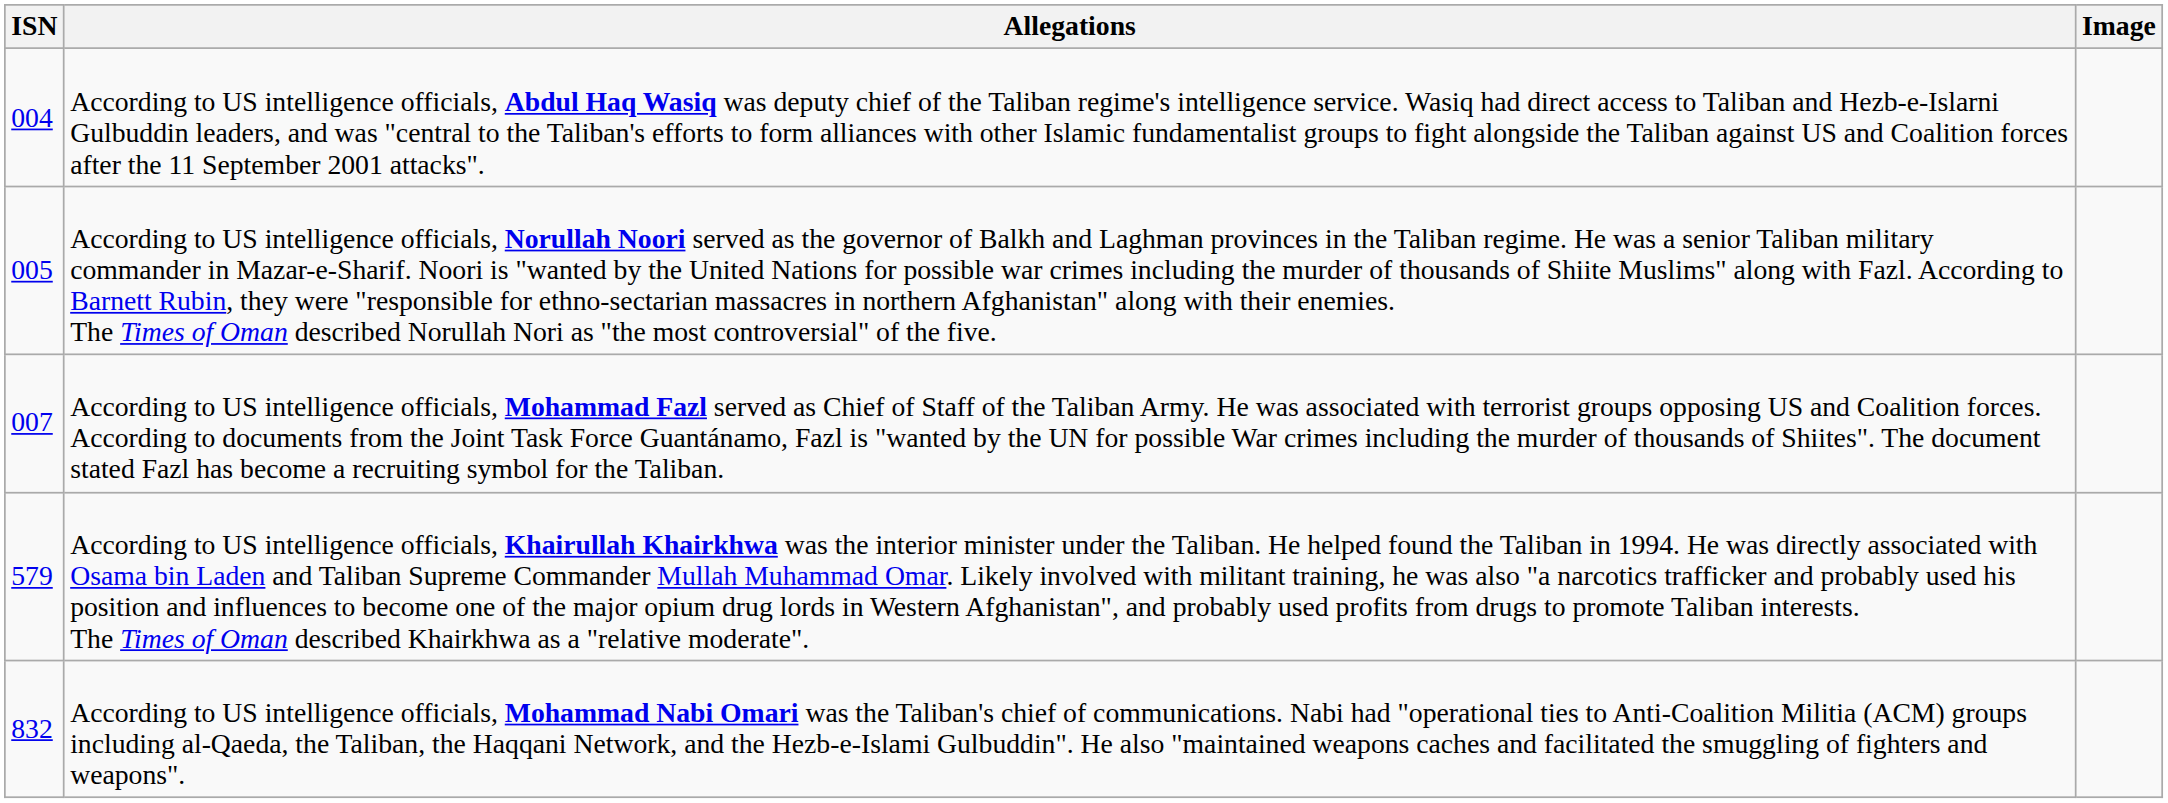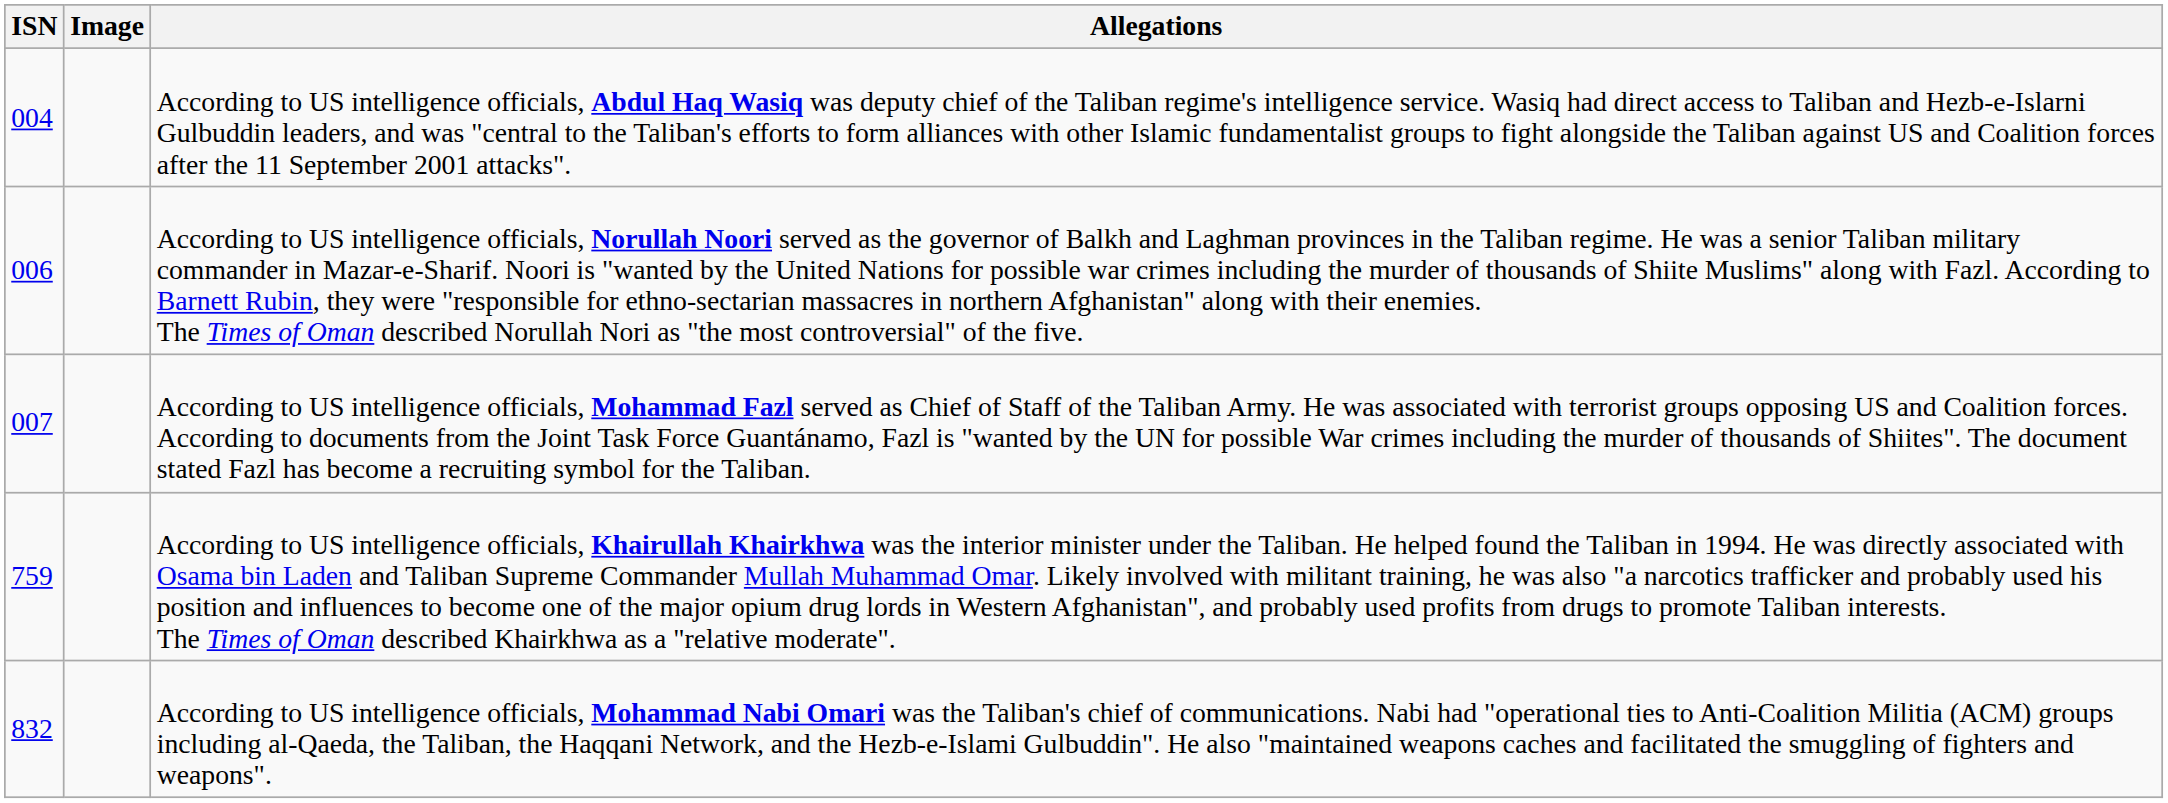columns swapped: (2119, 26) <-> (1070, 26)
(32, 269) 005 -> (32, 269) 006
(32, 575) 579 -> (32, 575) 759
